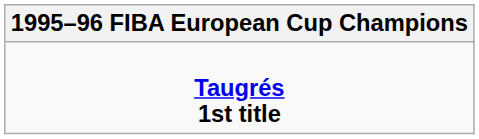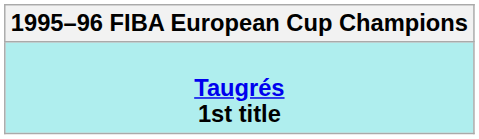(239, 100) no background -> (239, 100) paleturquoise background
